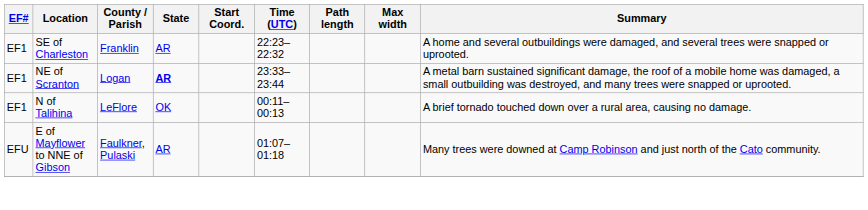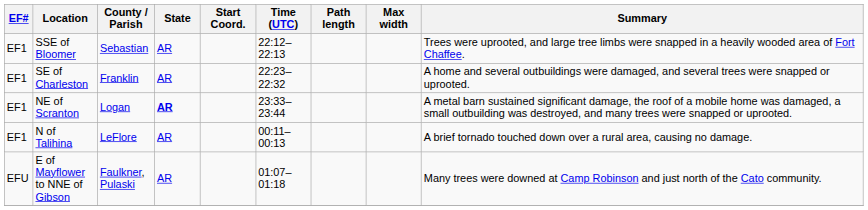+ row: (56, 48)
(163, 107) OK -> (165, 137) AR
